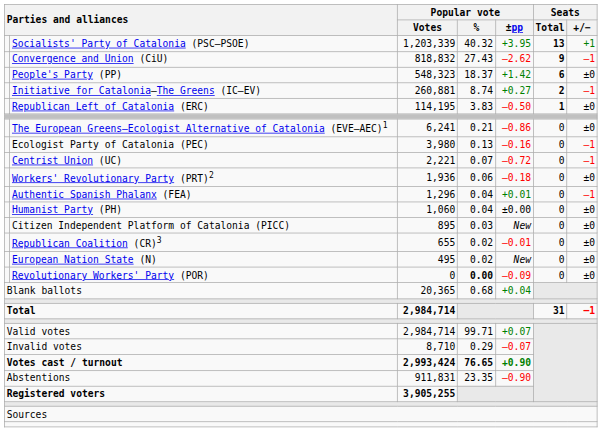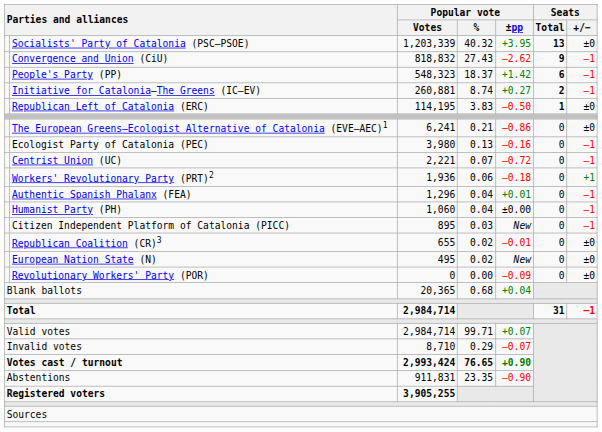(589, 44) +1 -> (589, 44) ±0
(589, 75) ±0 -> (589, 75) –1
(589, 177) ±0 -> (589, 177) +1
(589, 210) ±0 -> (589, 210) –1
(589, 226) ±0 -> (589, 226) –1
(482, 275) bold -> (482, 275) normal
